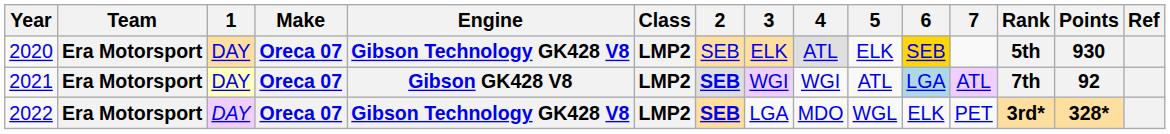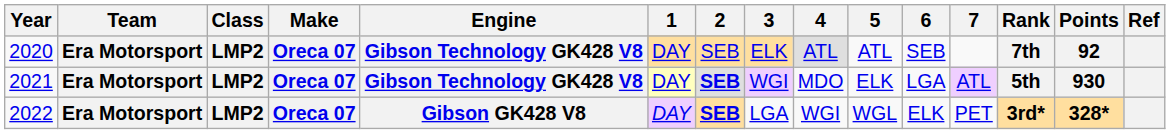columns swapped: (665, 21) <-> (231, 21)
(875, 51) ELK -> (875, 51) ATL
(926, 51) gold background -> (926, 51) no background
(1026, 51) 5th -> (1026, 51) 7th
(1089, 51) 930 -> (1089, 51) 92
(490, 82) Gibson GK428 V8 -> (504, 82) Gibson Technology GK428 V8
(821, 82) WGI -> (821, 82) MDO
(875, 82) ATL -> (875, 82) ELK
(926, 82) lightblue background -> (926, 82) no background
(1026, 82) 7th -> (1026, 82) 5th
(1089, 82) 92 -> (1089, 82) 930
(490, 113) Gibson Technology GK428 V8 -> (504, 113) Gibson GK428 V8
(821, 113) MDO -> (821, 113) WGI
